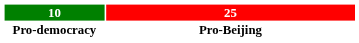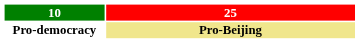(230, 30) no background -> (230, 30) khaki background
